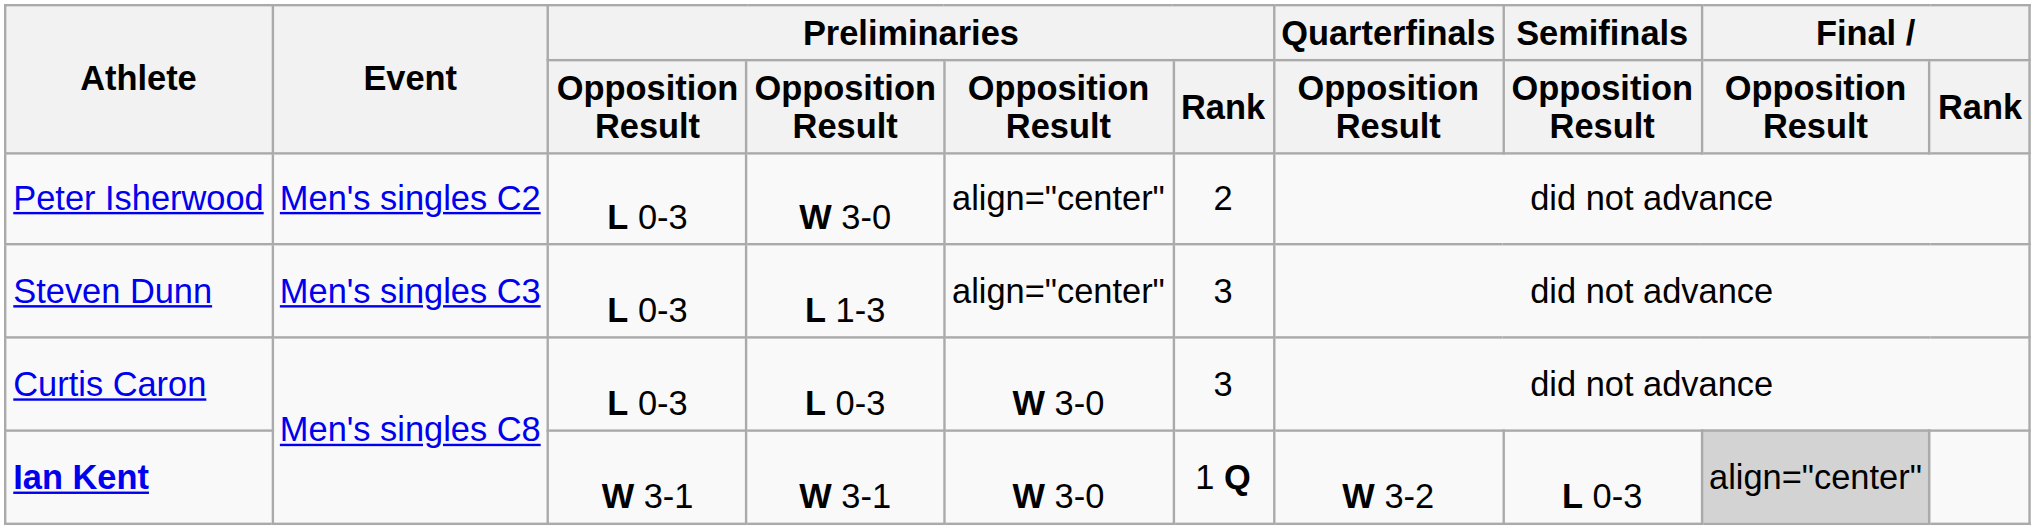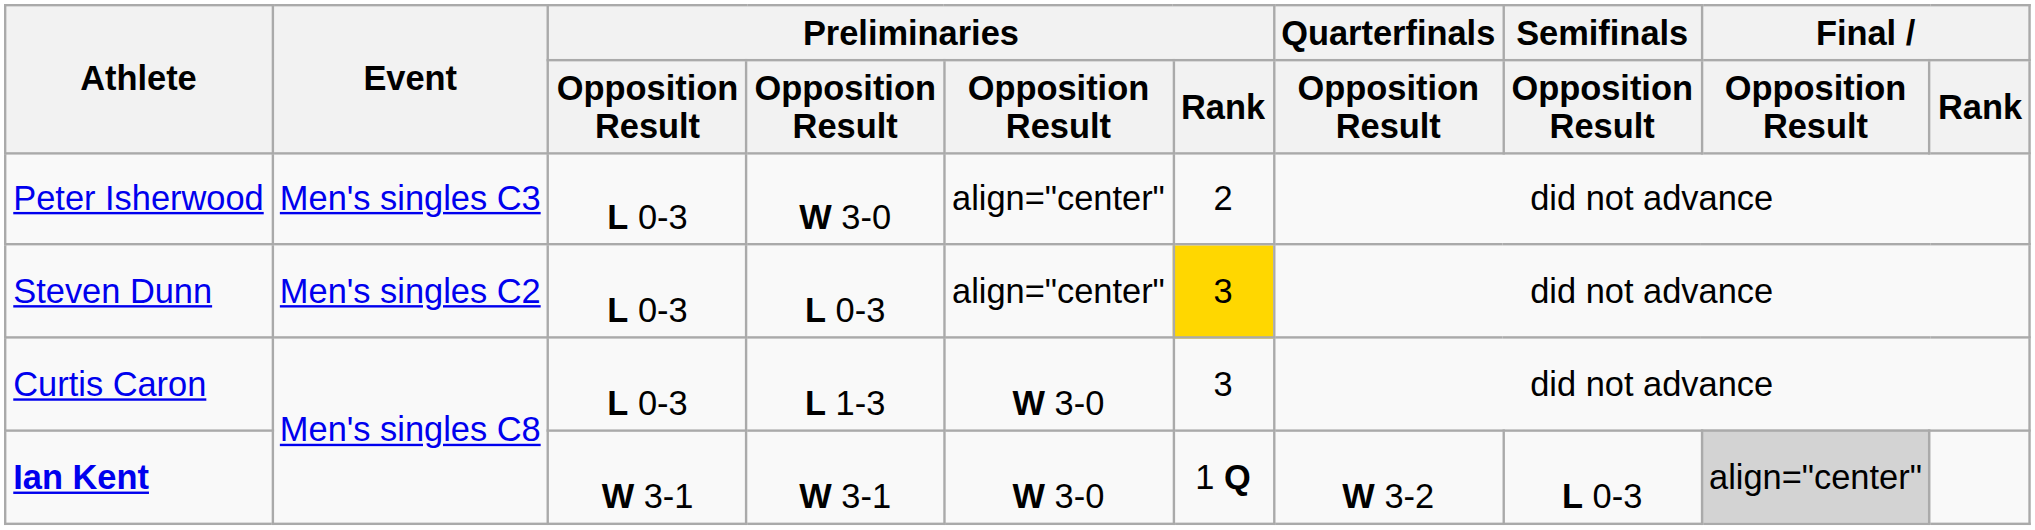(410, 199) Men's singles C2 -> (410, 199) Men's singles C3
(410, 291) Men's singles C3 -> (410, 291) Men's singles C2
(845, 311) L 1-3 -> (845, 311) L 0-3
(1223, 291) no background -> (1223, 291) gold background
(845, 403) L 0-3 -> (845, 403) L 1-3
